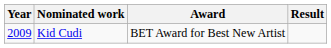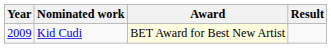(208, 33) no background -> (208, 33) lightyellow background
